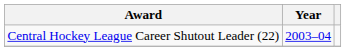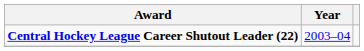(143, 35) normal -> (153, 35) bold
